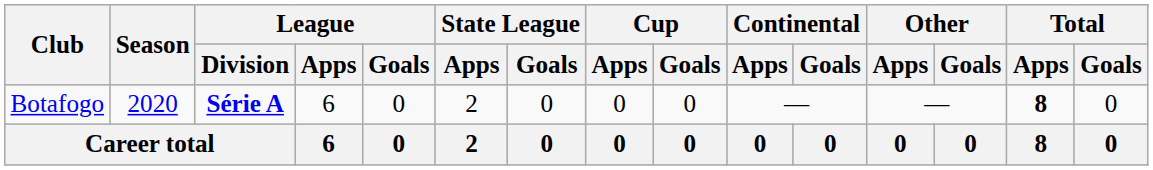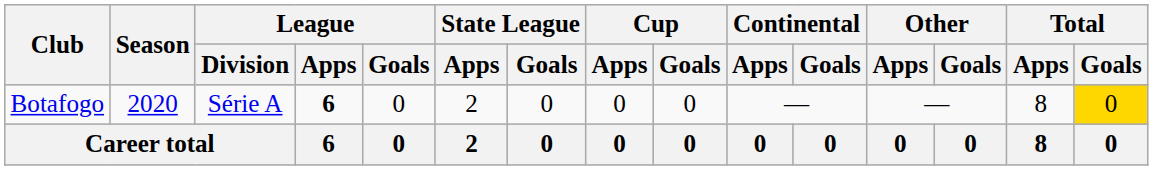(245, 104) bold -> (245, 104) normal
(329, 104) normal -> (329, 104) bold
(1041, 104) bold -> (1041, 104) normal
(1111, 104) no background -> (1111, 104) gold background
